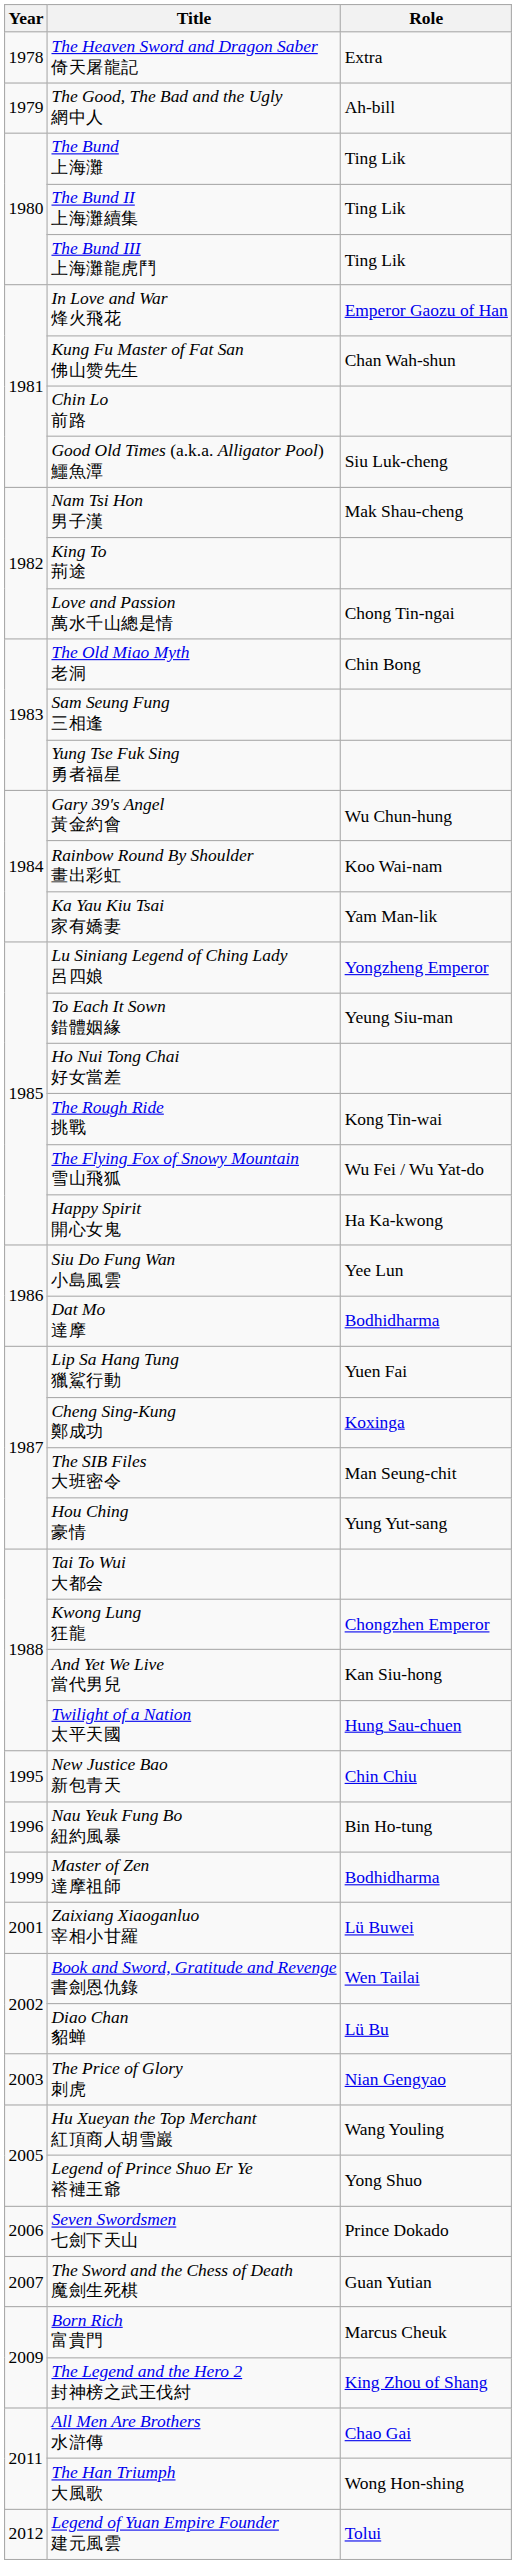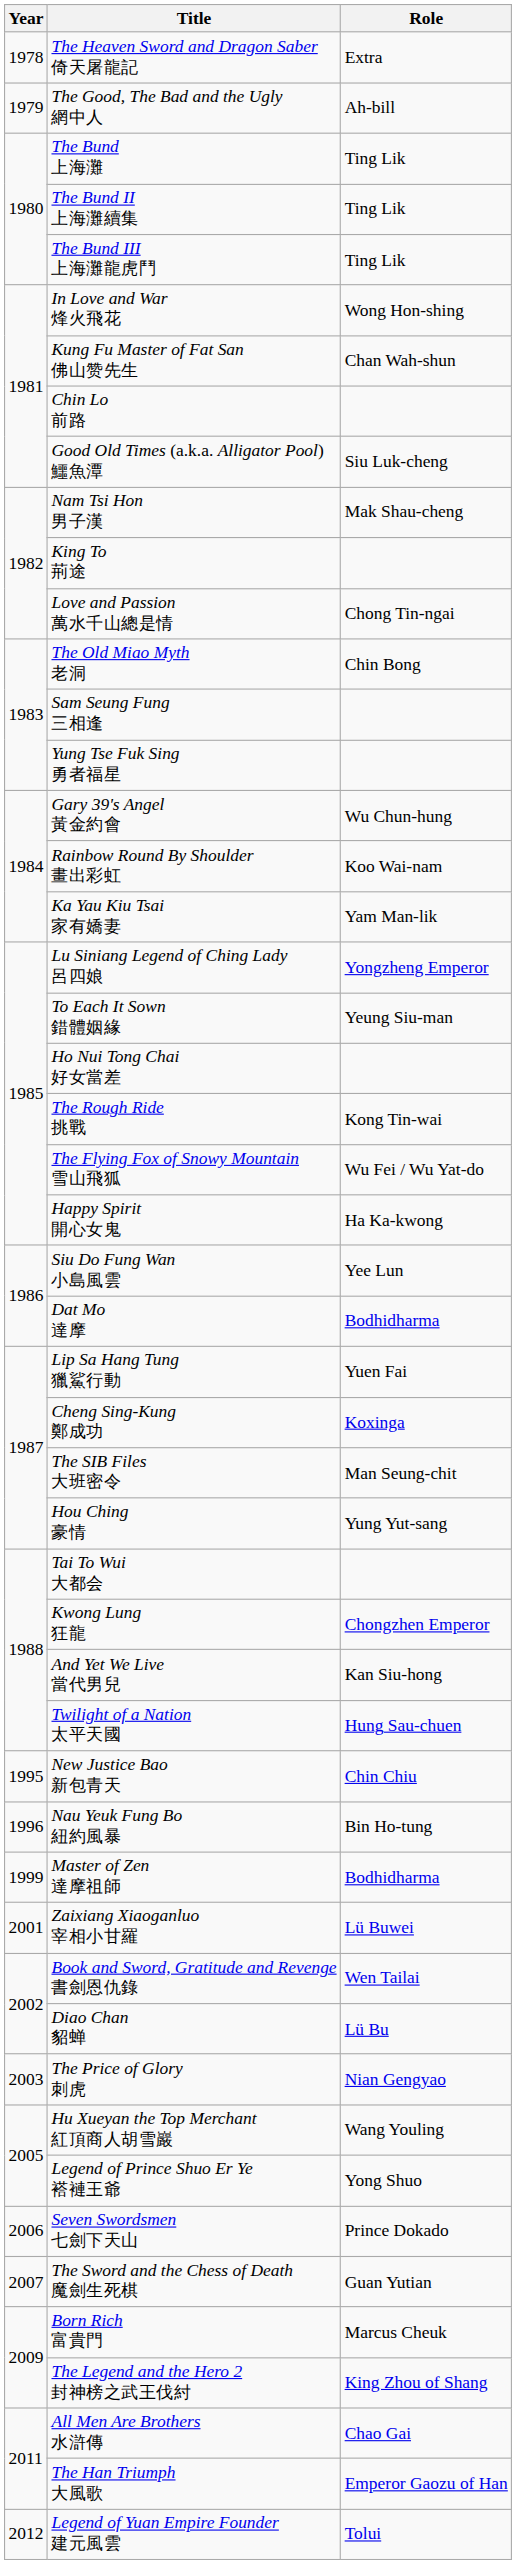(426, 310) Emperor Gaozu of Han -> (404, 310) Wong Hon-shing
(404, 2483) Wong Hon-shing -> (426, 2483) Emperor Gaozu of Han
